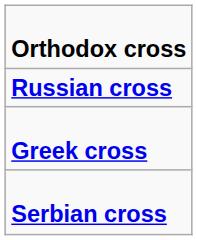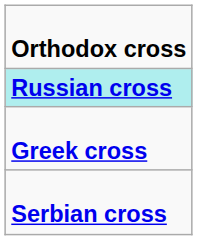(92, 87) no background -> (92, 87) paleturquoise background
